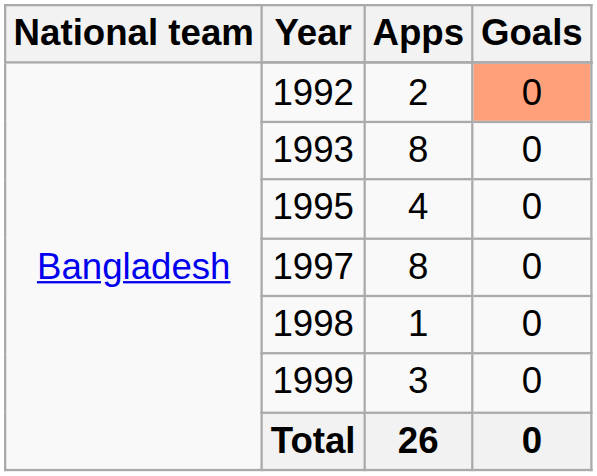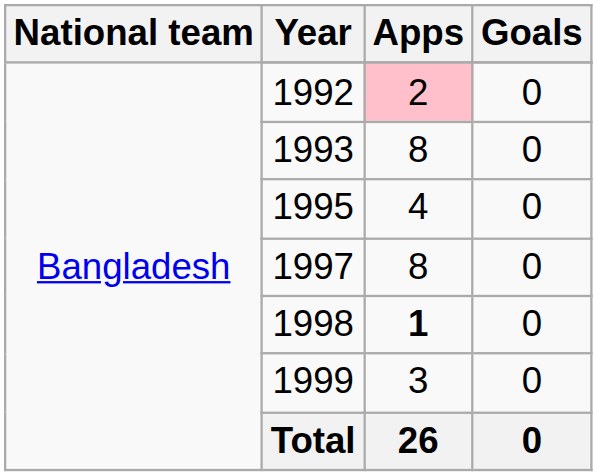(418, 91) no background -> (418, 91) pink background
(532, 91) lightsalmon background -> (532, 91) no background
(418, 324) normal -> (418, 324) bold
